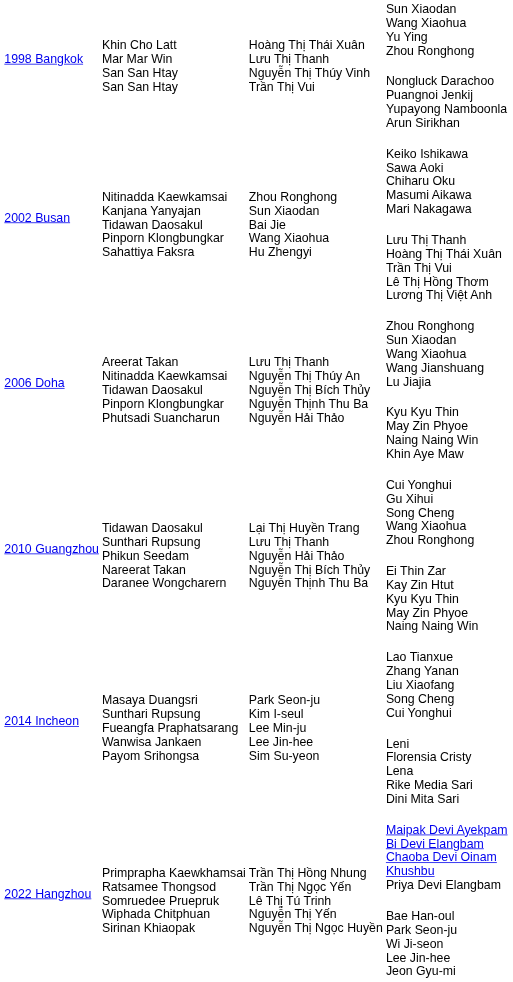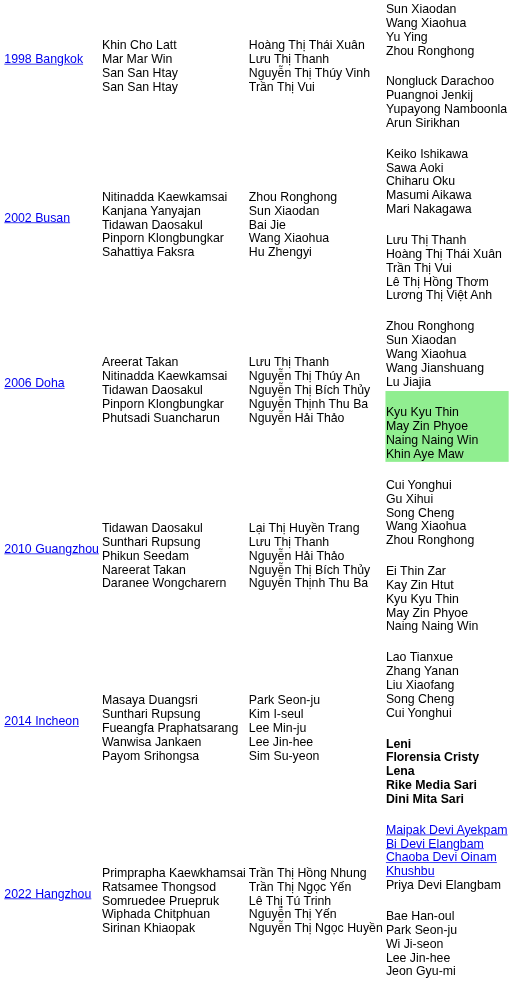(432, 433) no background -> (432, 433) lightgreen background
(429, 771) normal -> (432, 771) bold
